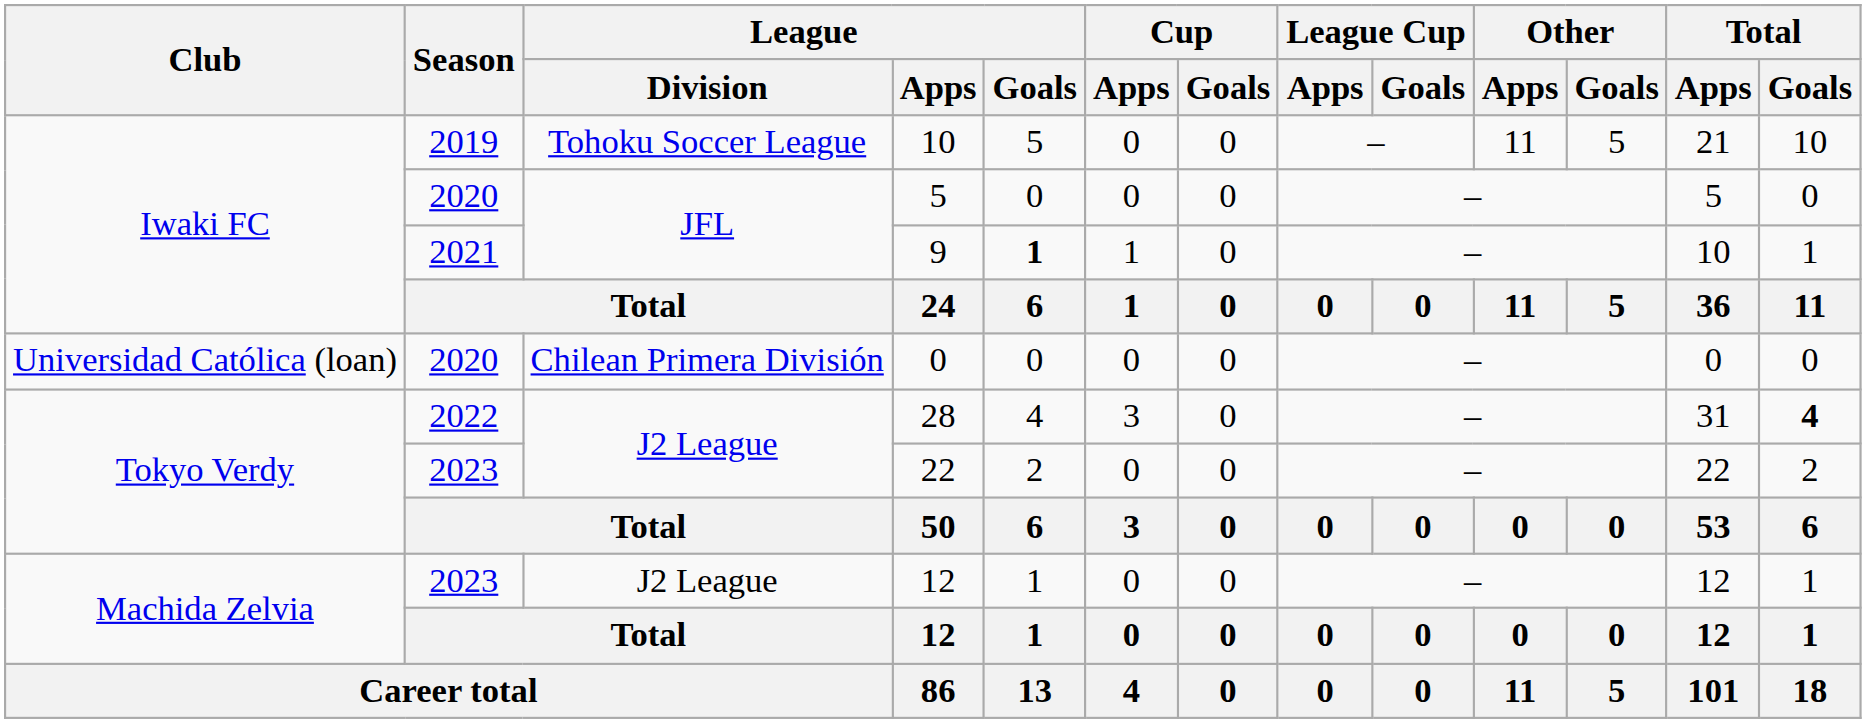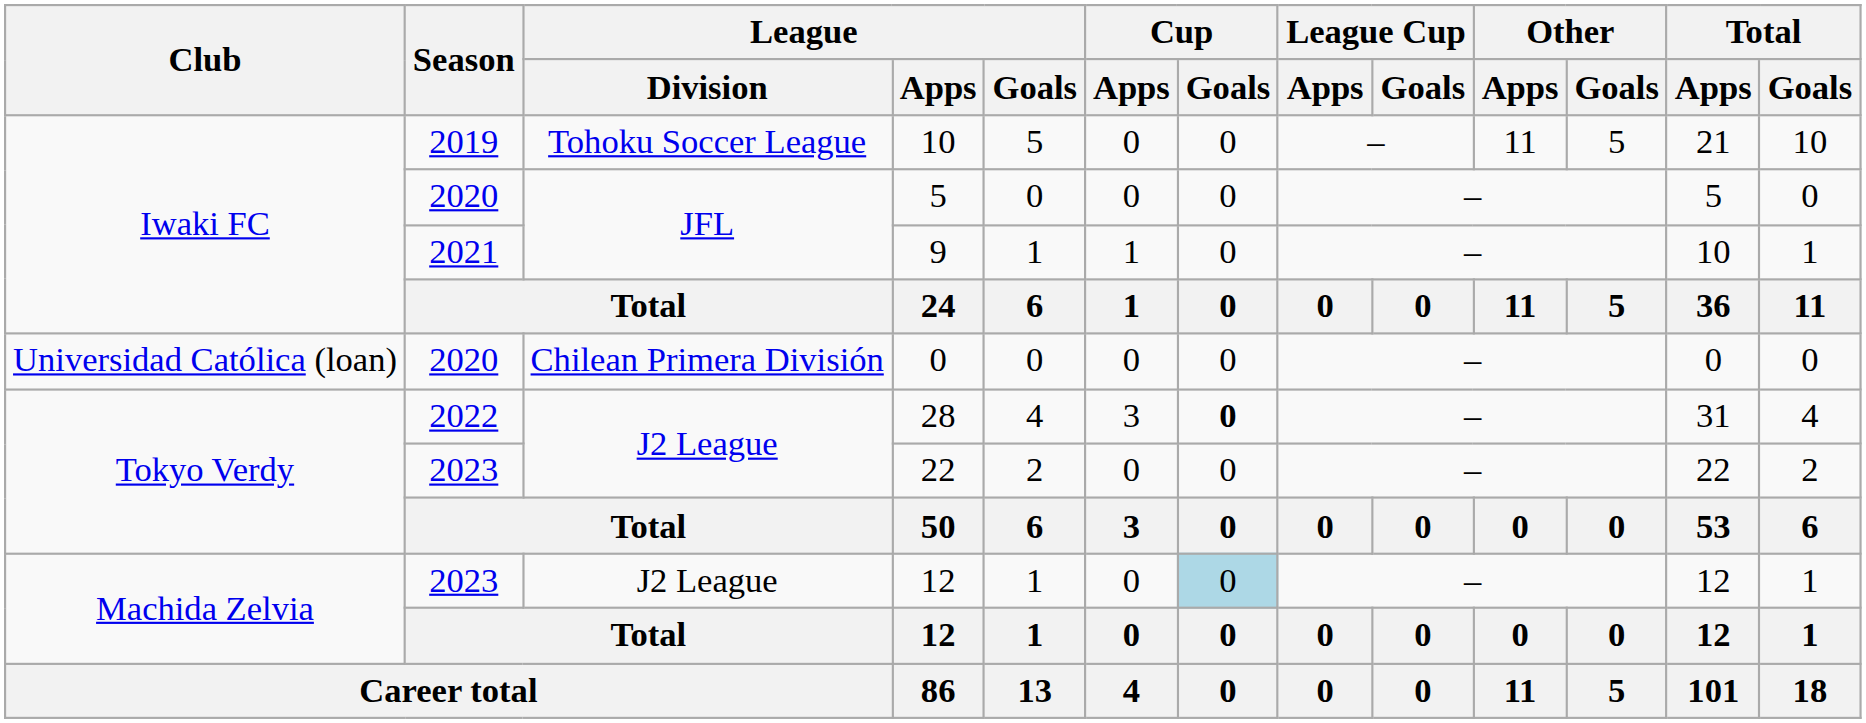(1035, 251) bold -> (1035, 251) normal
(1228, 415) normal -> (1228, 415) bold
(1810, 415) bold -> (1810, 415) normal
(1228, 580) no background -> (1228, 580) lightblue background
